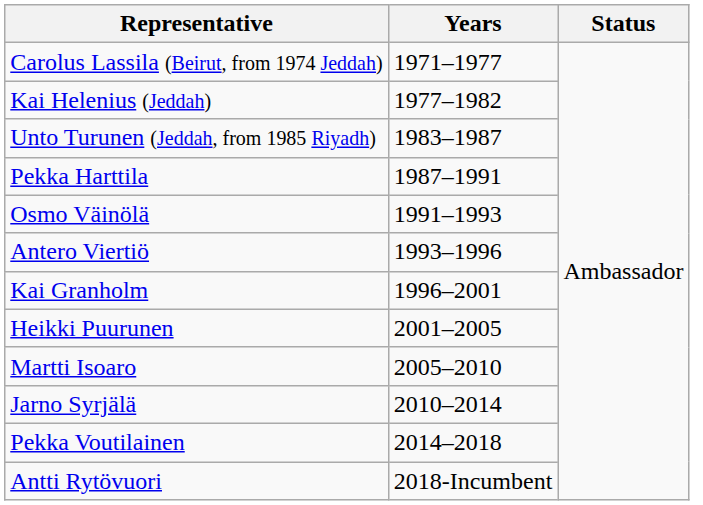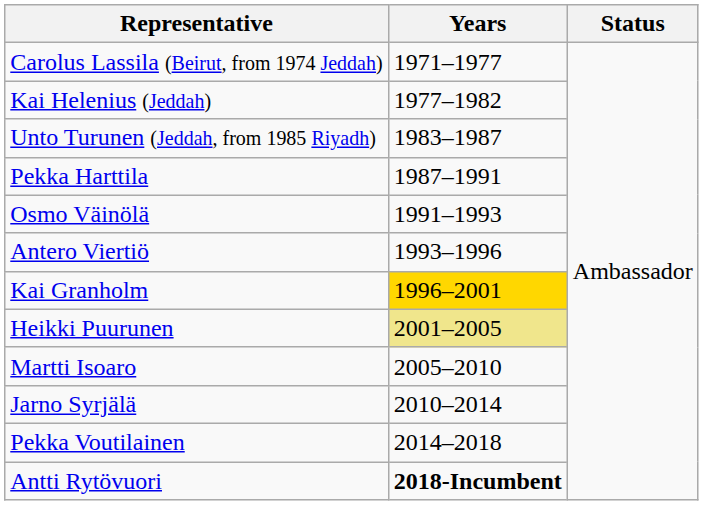(448, 289) no background -> (448, 289) gold background
(448, 328) no background -> (448, 328) khaki background
(473, 480) normal -> (478, 480) bold
